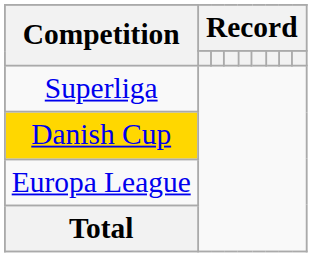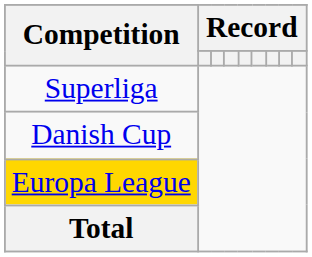(101, 134) gold background -> (101, 134) no background
(101, 181) no background -> (101, 181) gold background
